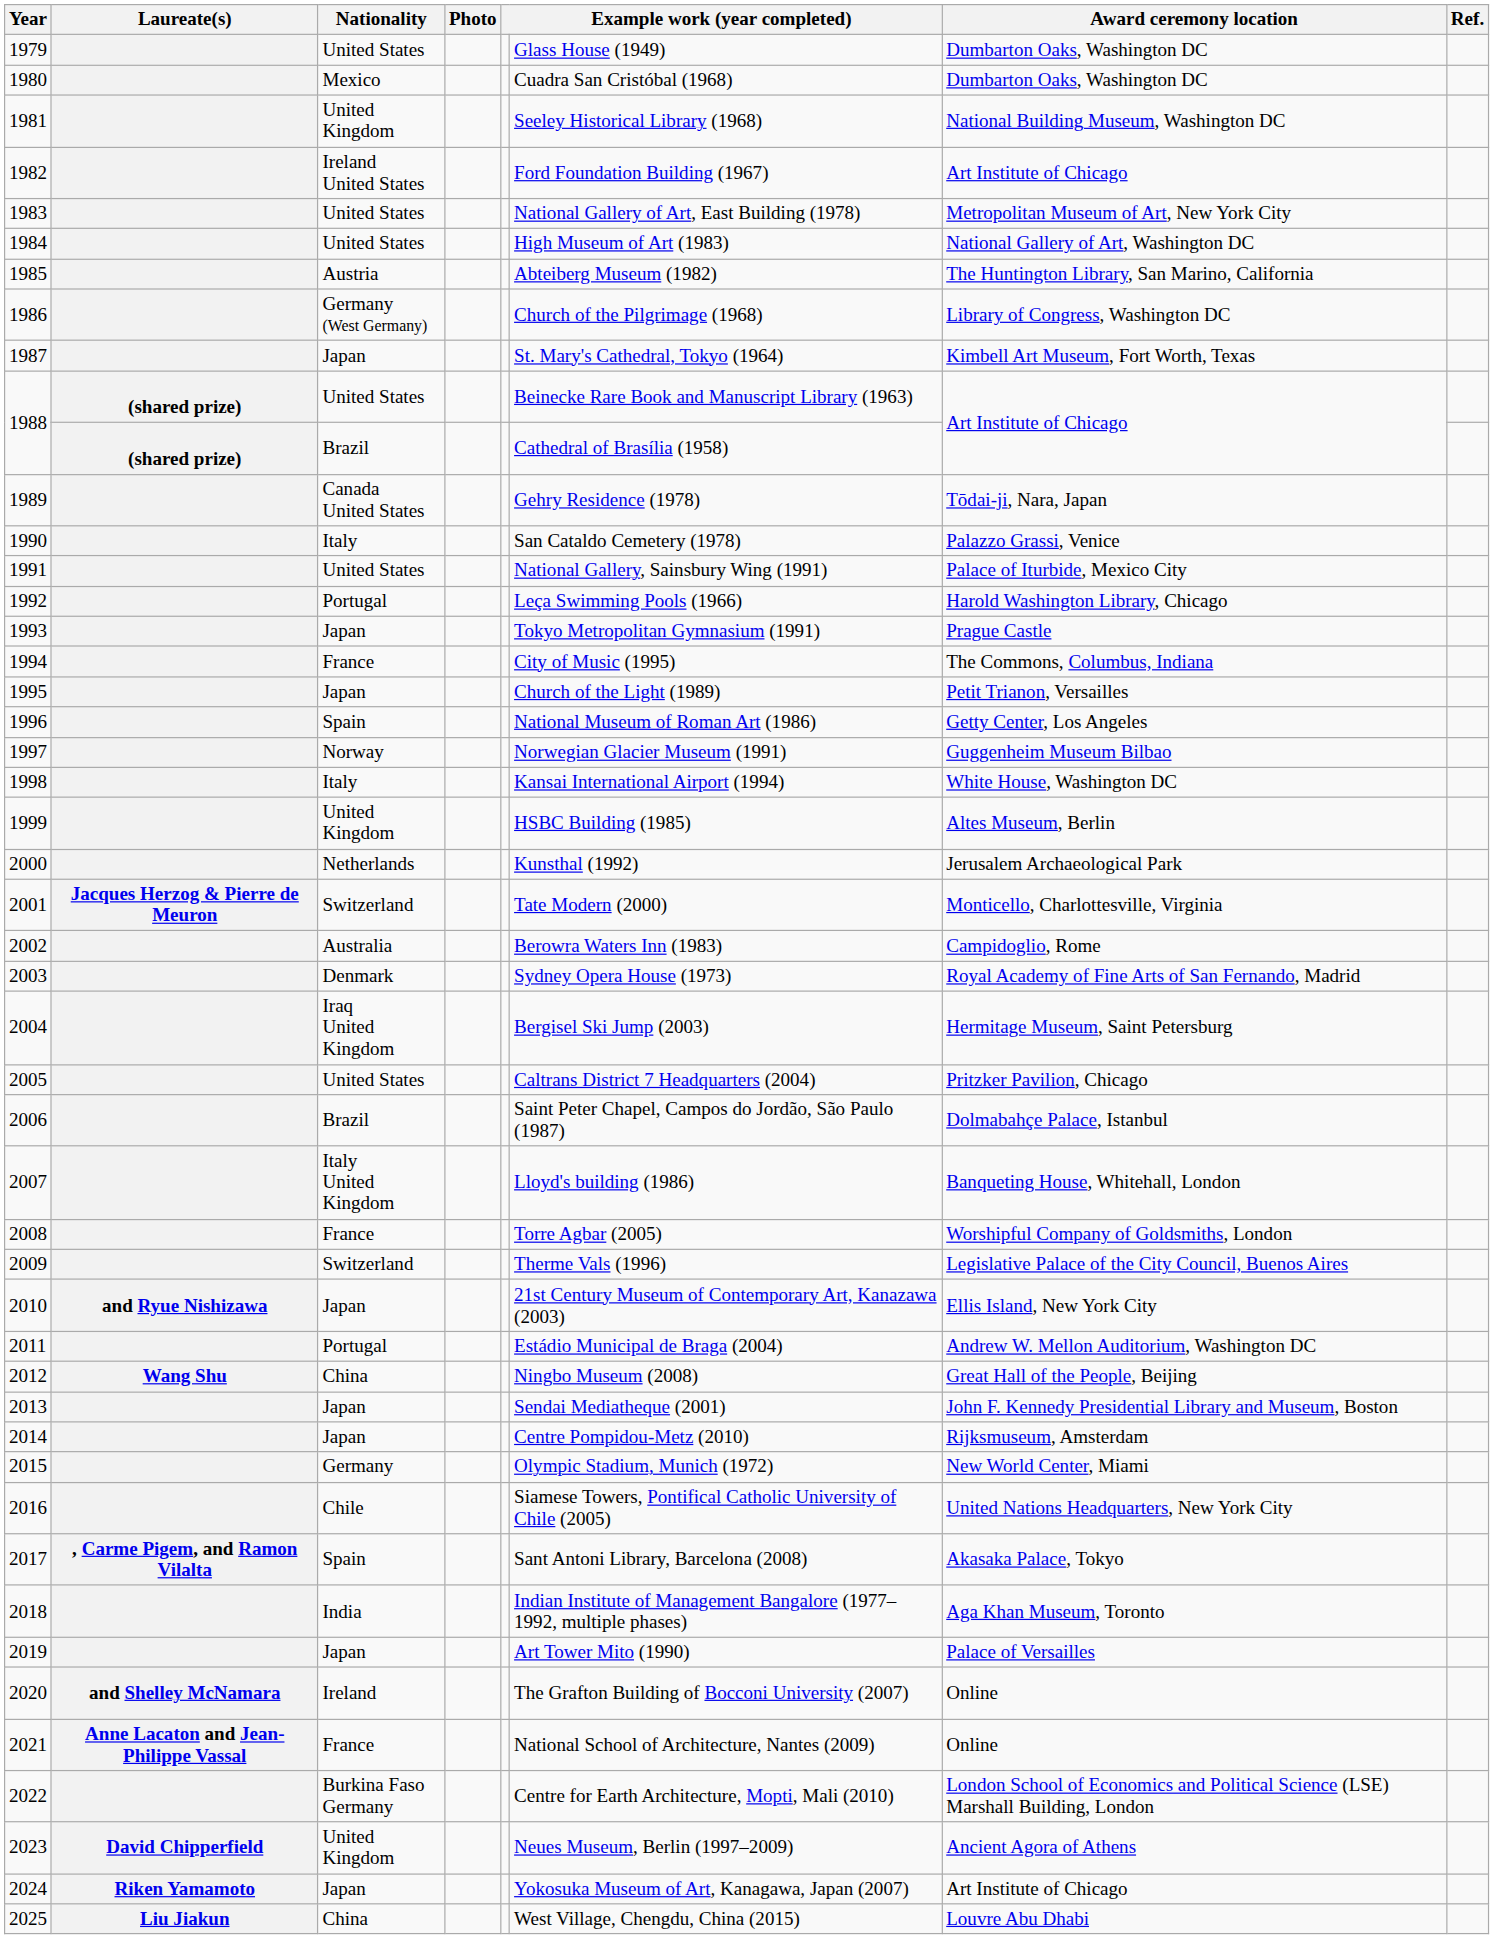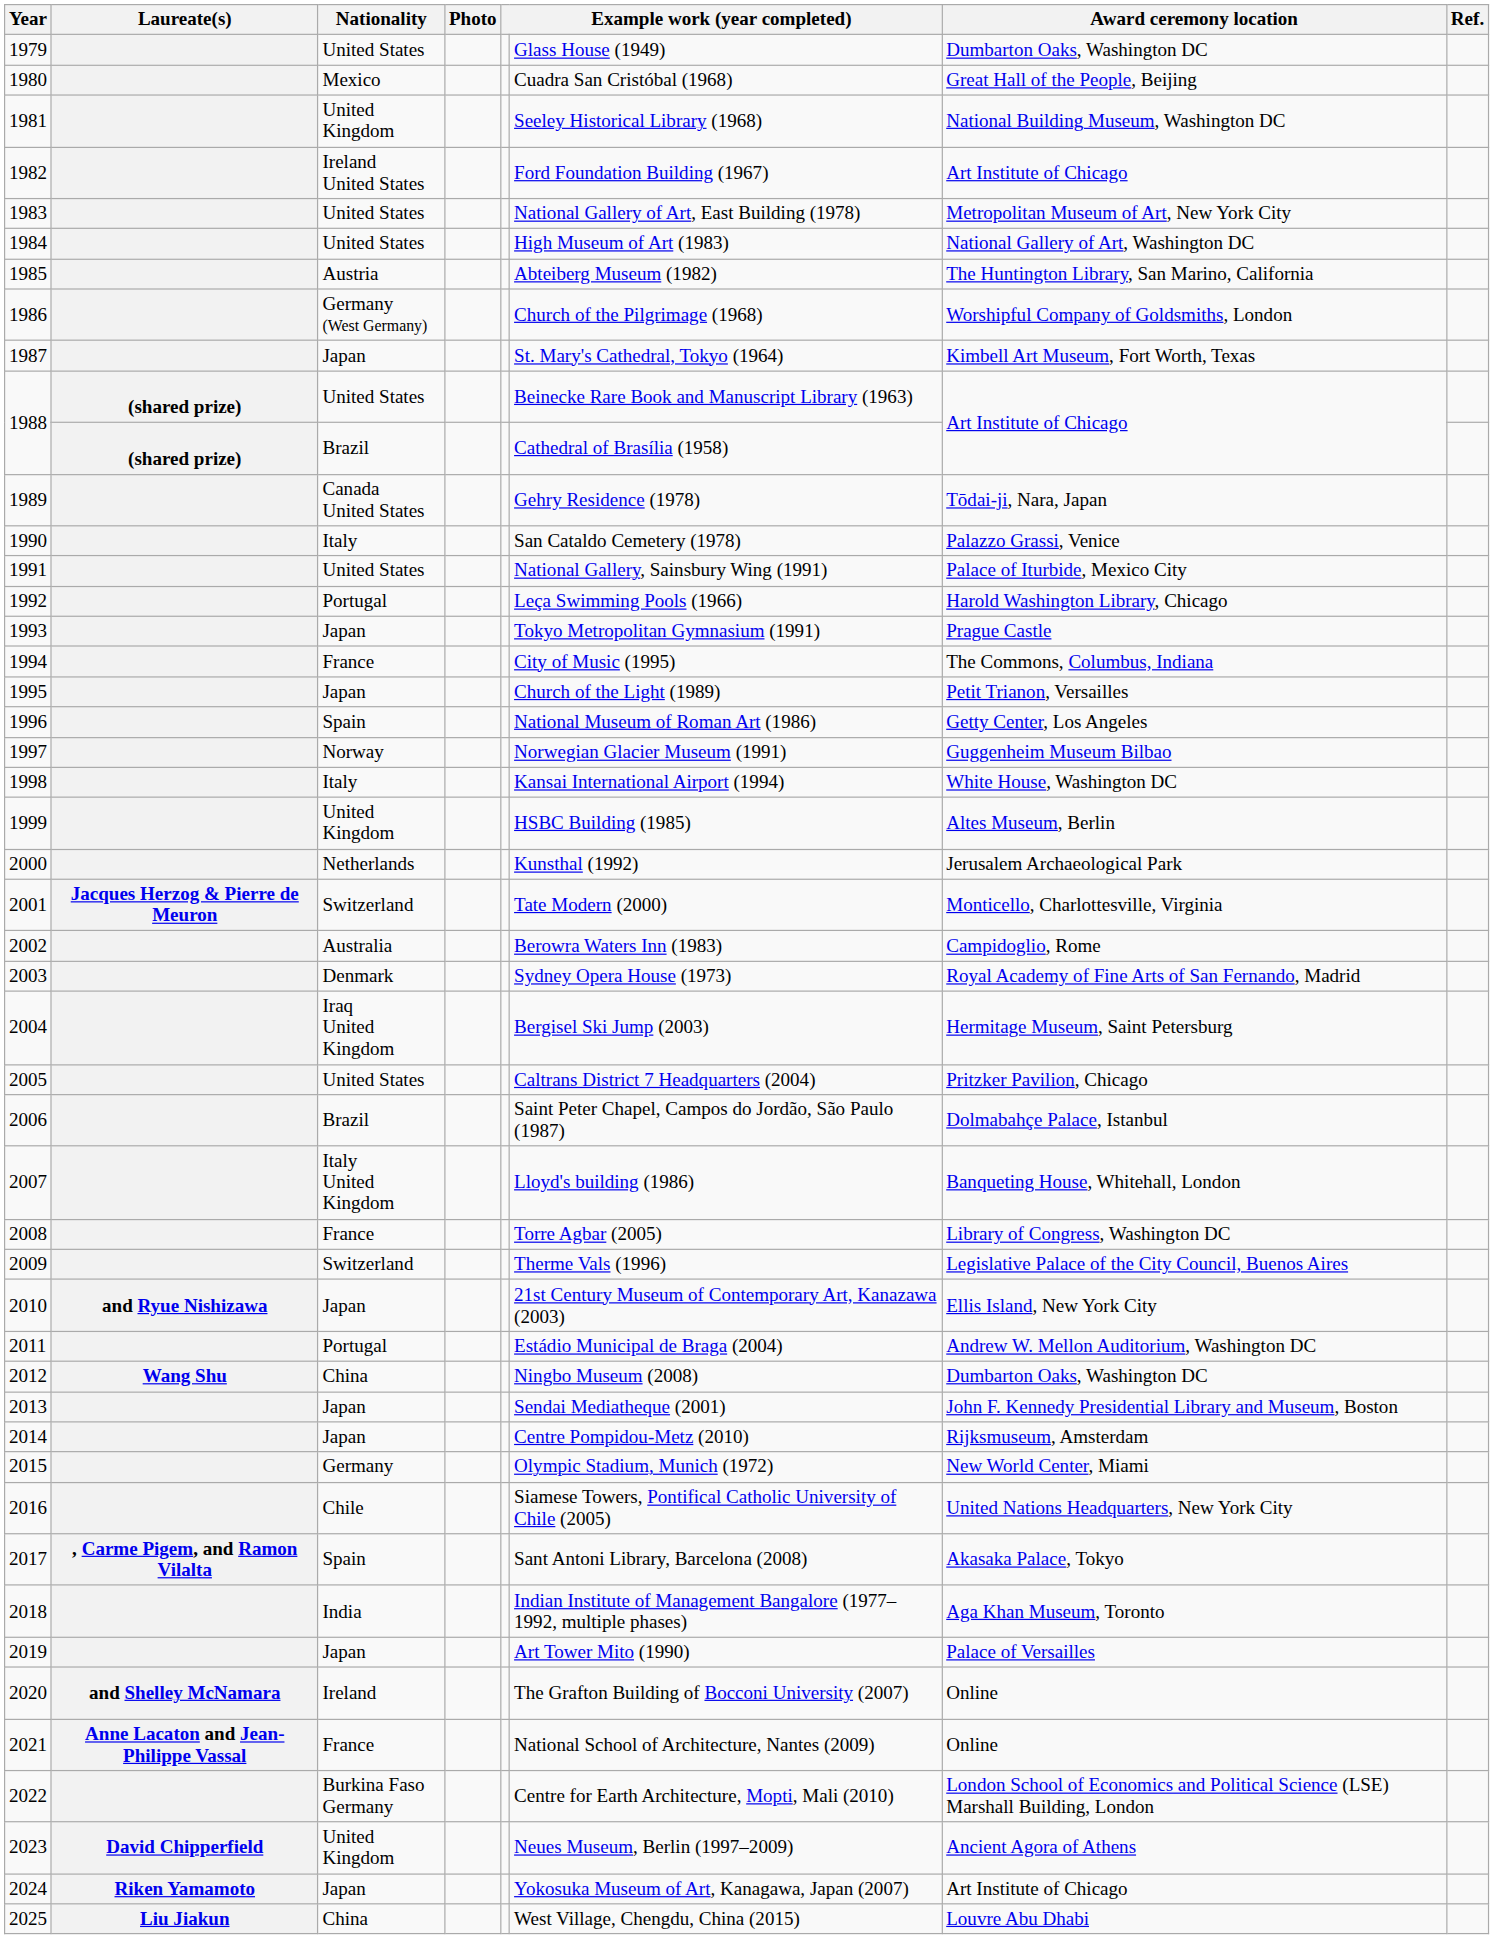(1077, 79) Dumbarton Oaks, Washington DC -> (1072, 79) Great Hall of the People, Beijing
(1088, 314) Library of Congress, Washington DC -> (1119, 314) Worshipful Company of Goldsmiths, London
(1119, 1234) Worshipful Company of Goldsmiths, London -> (1088, 1234) Library of Congress, Washington DC
(1072, 1376) Great Hall of the People, Beijing -> (1077, 1376) Dumbarton Oaks, Washington DC
